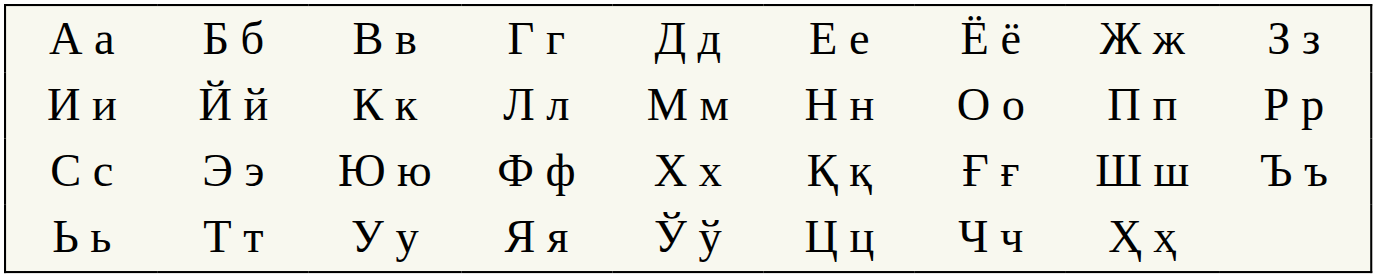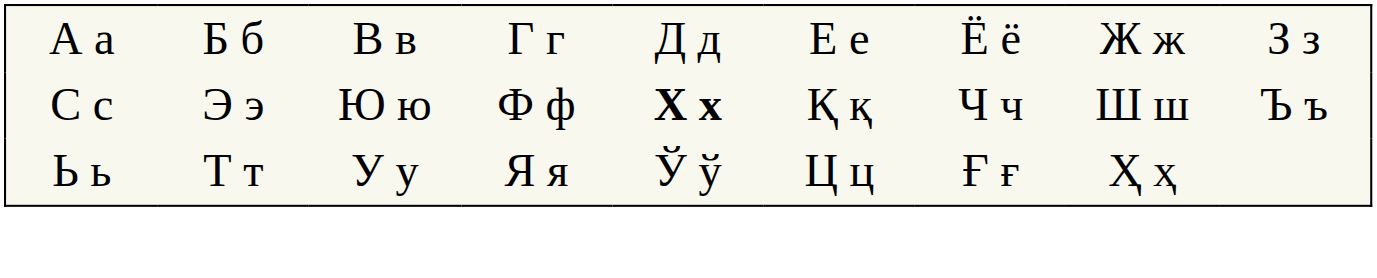- row: (82, 104)
(688, 171) normal -> (688, 104) bold
(991, 171) Ғ ғ -> (991, 104) Ч ч
(991, 237) Ч ч -> (991, 171) Ғ ғ
